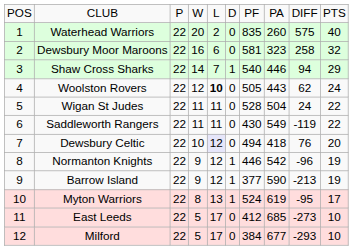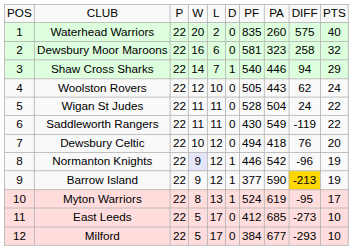(216, 87) bold -> (216, 87) normal
(216, 143) lavender background -> (216, 143) no background
(198, 161) no background -> (198, 161) lavender background
(305, 180) no background -> (305, 180) gold background
